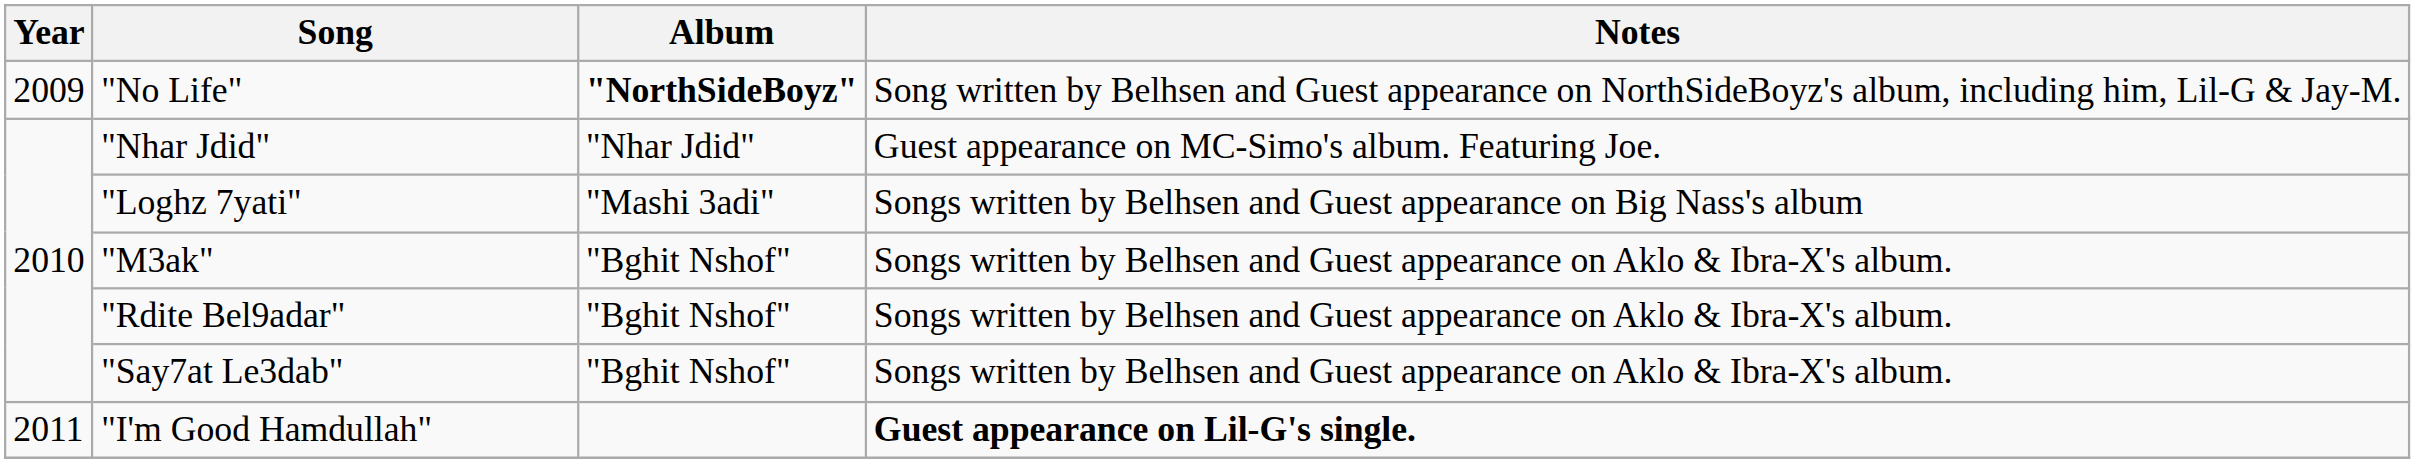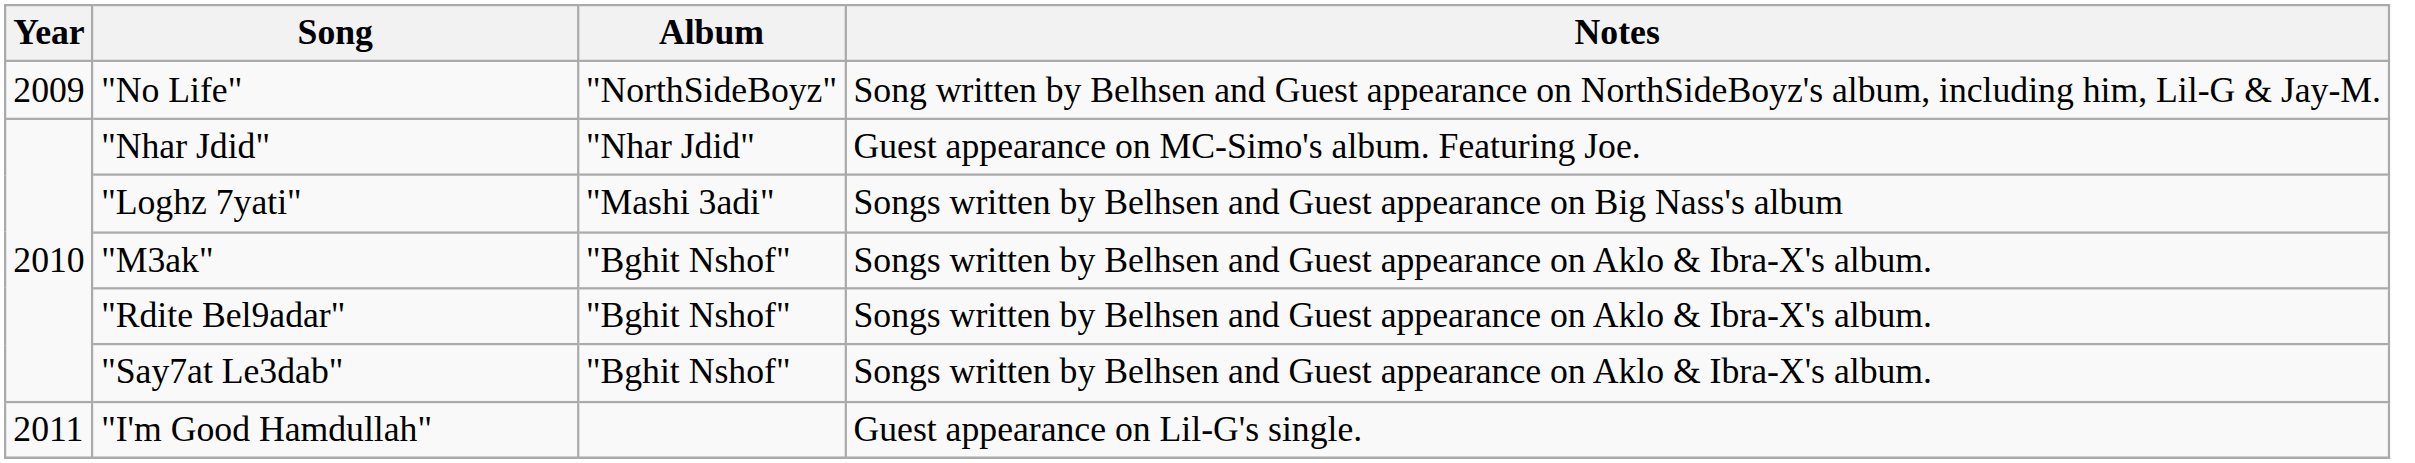(722, 89) bold -> (711, 89) normal
(1145, 428) bold -> (1108, 428) normal
